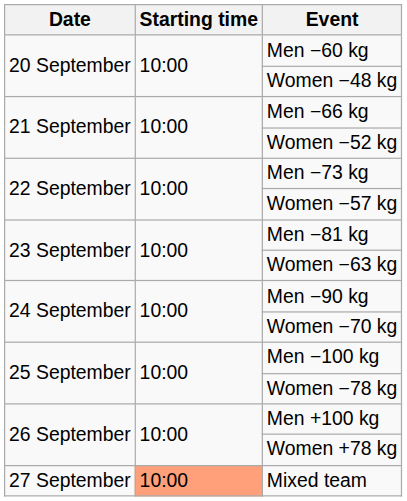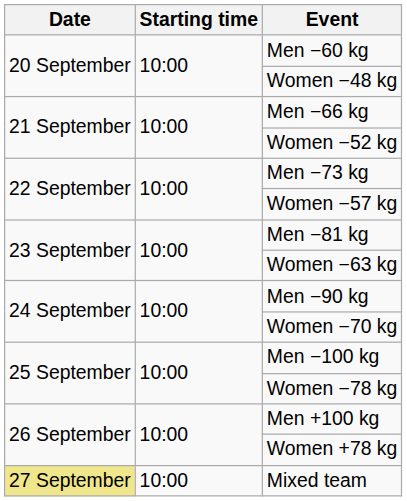(70, 480) no background -> (70, 480) khaki background
(164, 480) lightsalmon background -> (164, 480) no background
